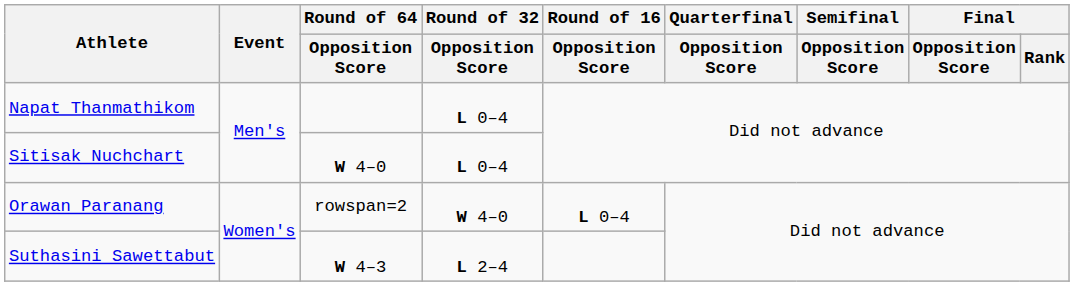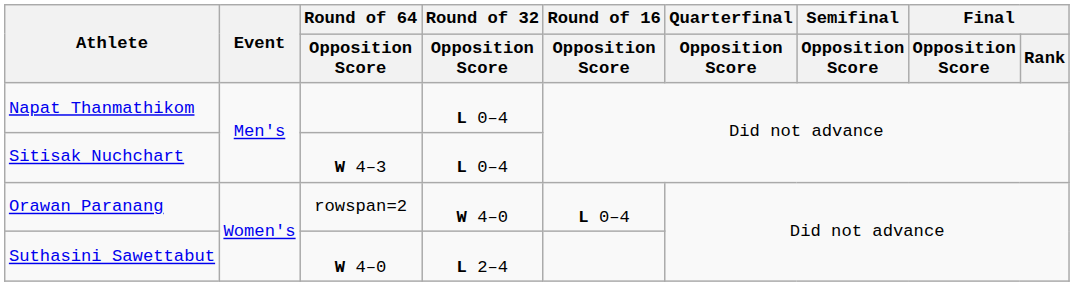(361, 167) W 4–0 -> (361, 167) W 4–3
(361, 266) W 4–3 -> (361, 266) W 4–0
